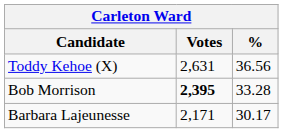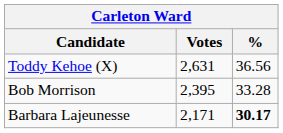(198, 90) bold -> (198, 90) normal
(253, 115) normal -> (253, 115) bold
